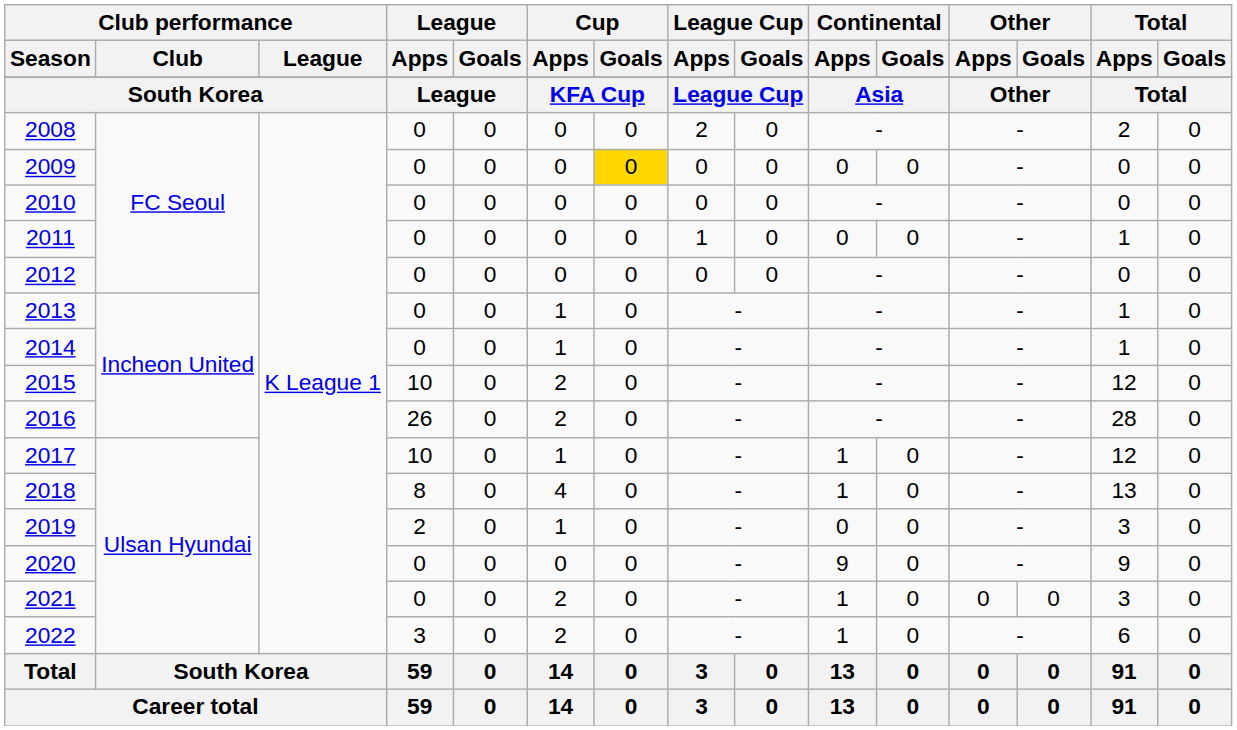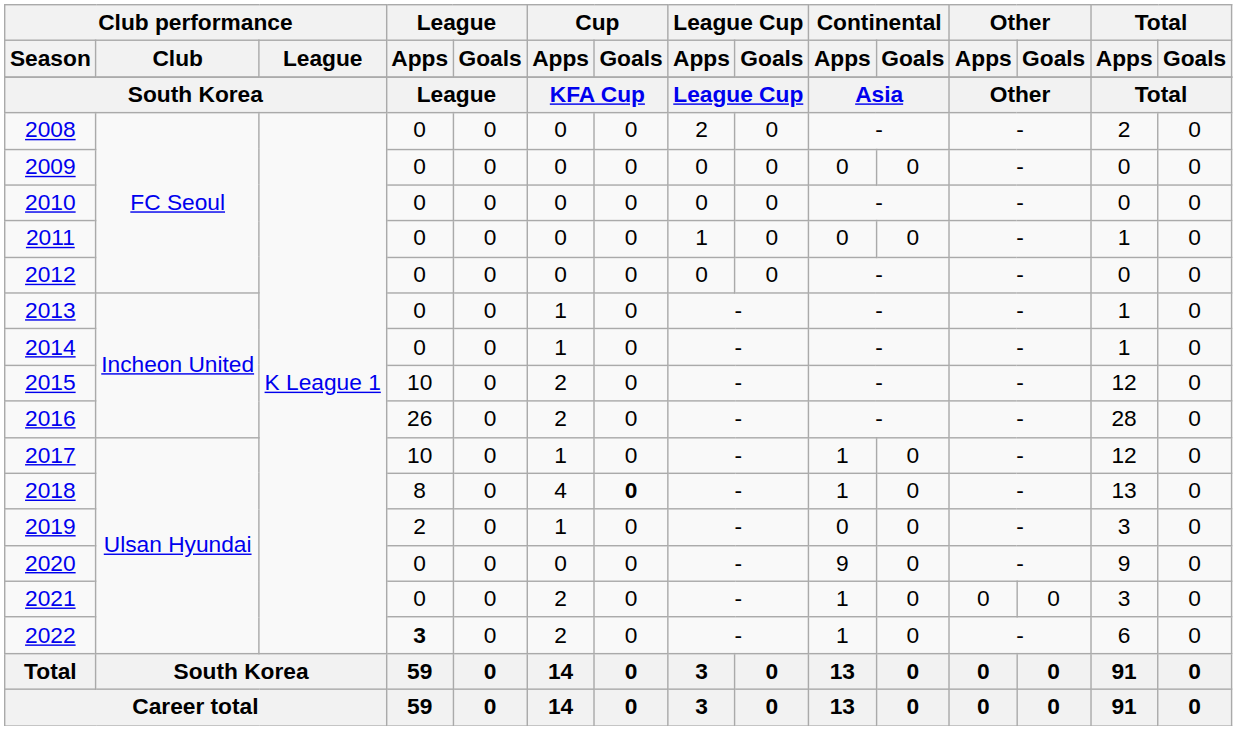(631, 166) gold background -> (631, 166) no background
(631, 490) normal -> (631, 490) bold
(420, 635) normal -> (420, 635) bold
